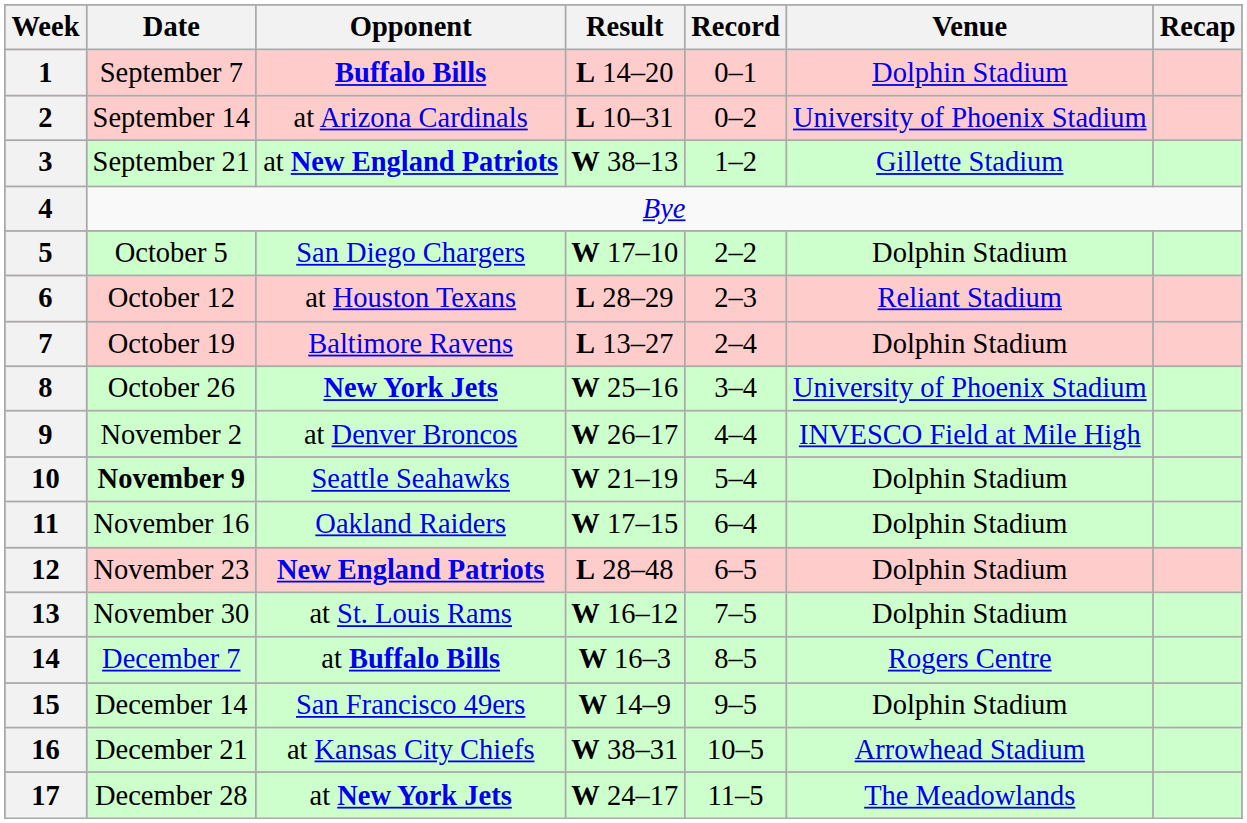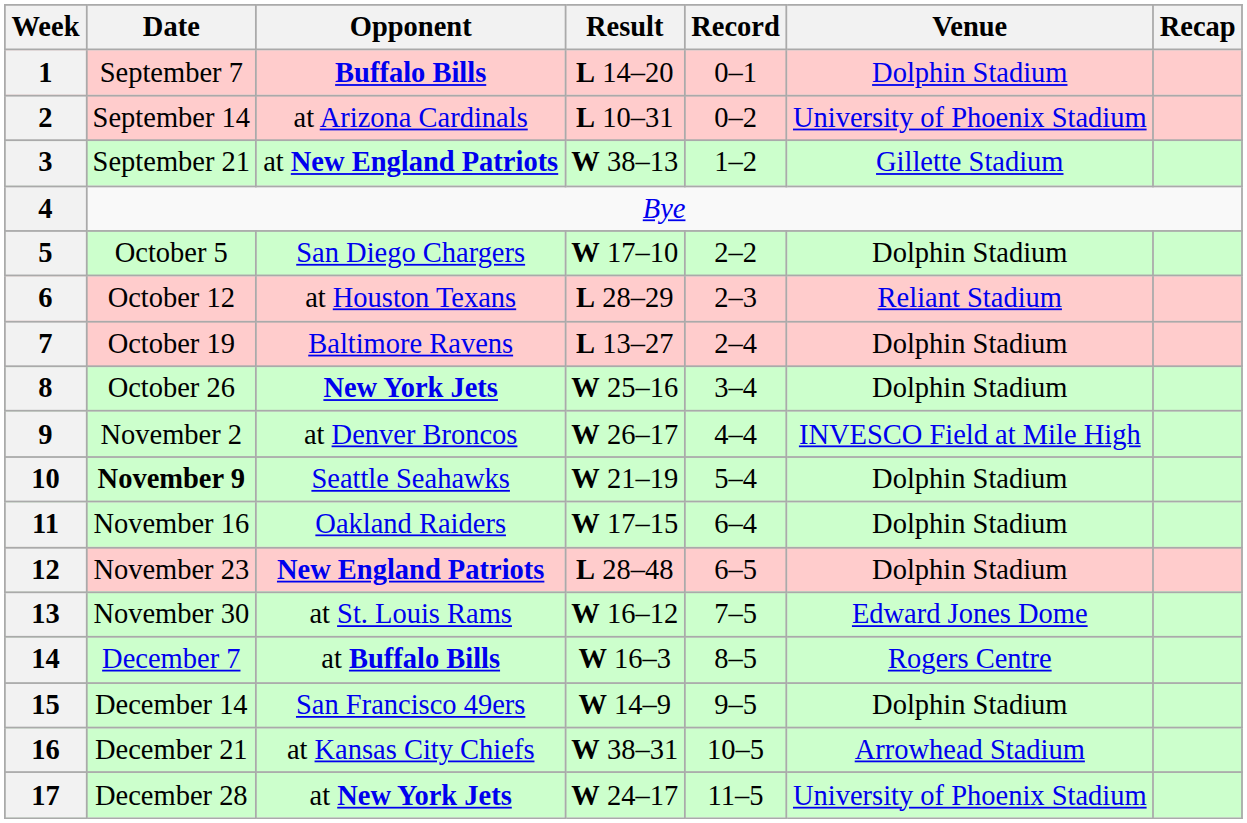(970, 388) University of Phoenix Stadium -> (970, 388) Dolphin Stadium
(970, 614) Dolphin Stadium -> (970, 614) Edward Jones Dome
(970, 794) The Meadowlands -> (970, 794) University of Phoenix Stadium
